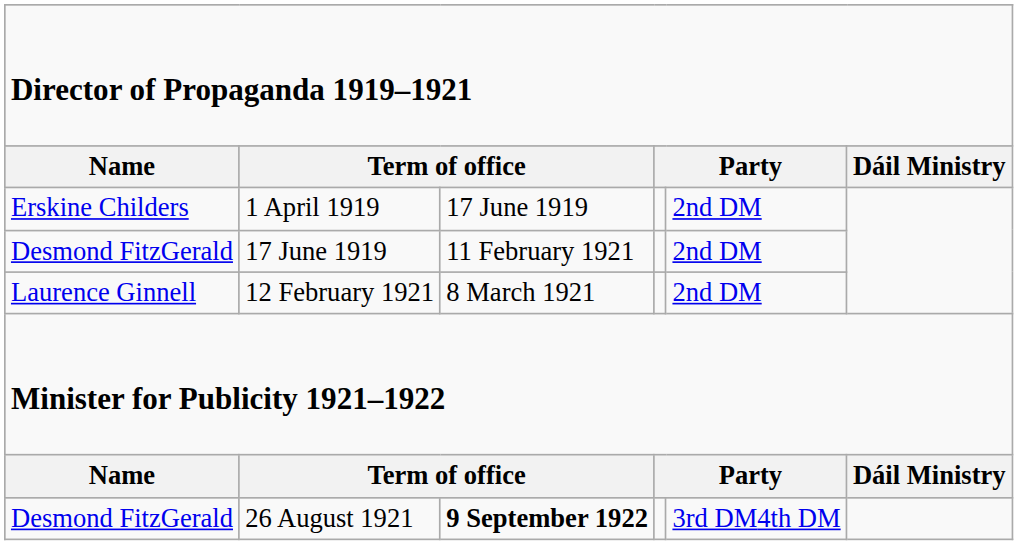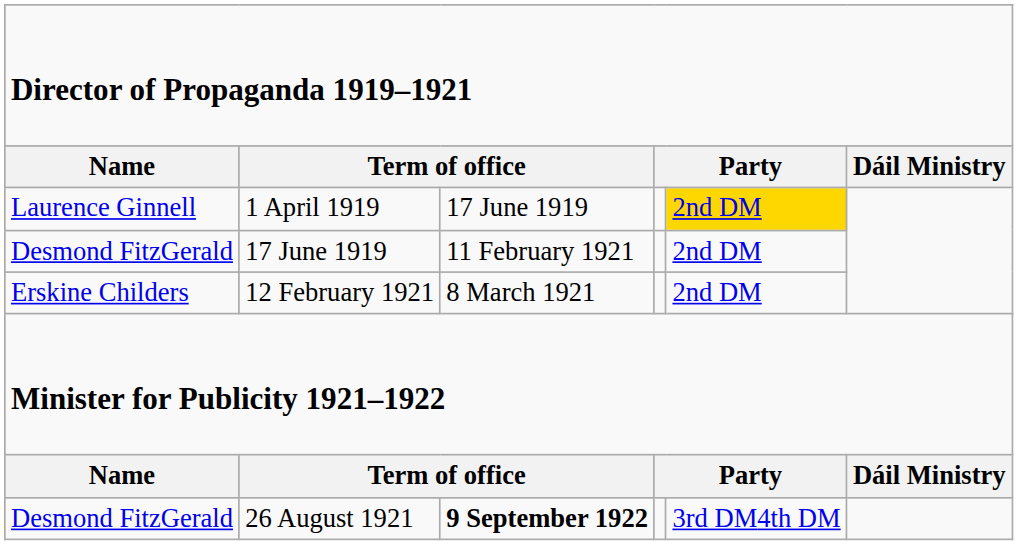(100, 208) Erskine Childers -> (103, 208) Laurence Ginnell
(717, 208) no background -> (717, 208) gold background
(103, 292) Laurence Ginnell -> (100, 292) Erskine Childers
